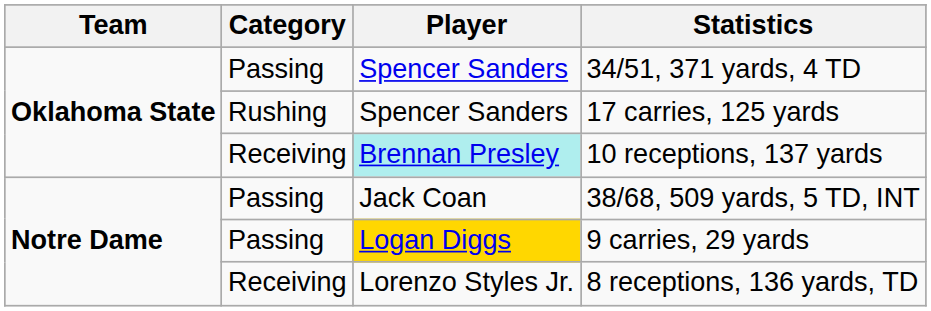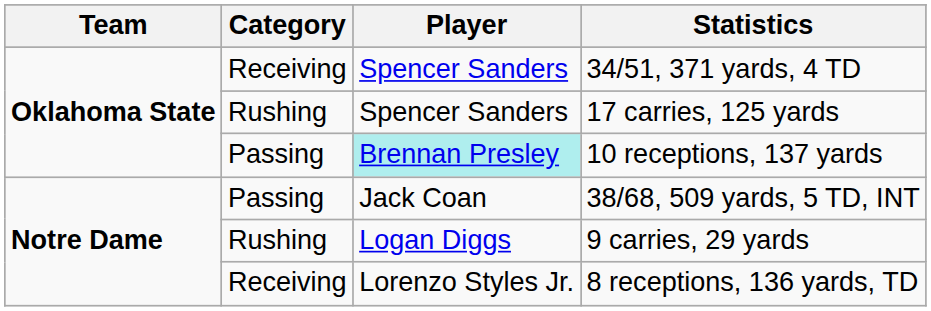(276, 68) Passing -> (287, 68) Receiving
(287, 154) Receiving -> (276, 154) Passing
(276, 240) Passing -> (278, 240) Rushing
(435, 240) gold background -> (435, 240) no background
